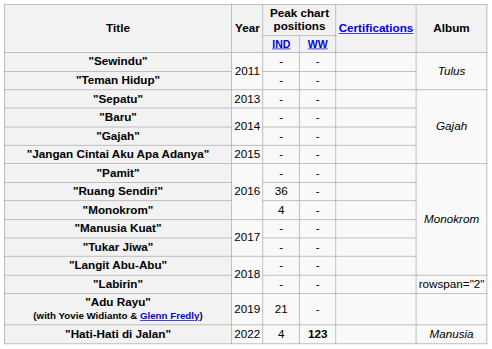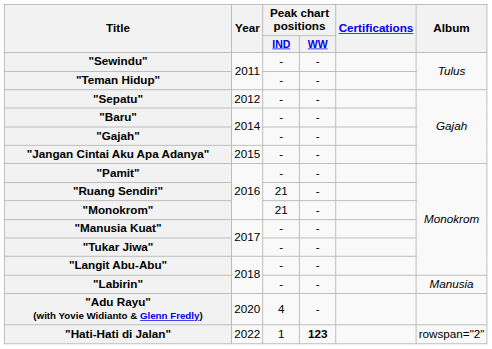(247, 99) 2013 -> (247, 99) 2012
(281, 191) 36 -> (281, 191) 21
(281, 210) 4 -> (281, 210) 21
(452, 284) rowspan="2" -> (452, 284) Manusia
(247, 309) 2019 -> (247, 309) 2020
(281, 309) 21 -> (281, 309) 4
(281, 334) 4 -> (281, 334) 1
(452, 334) Manusia -> (452, 334) rowspan="2"
